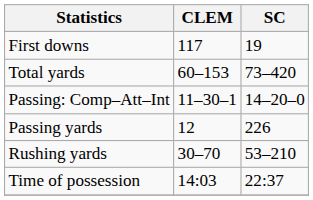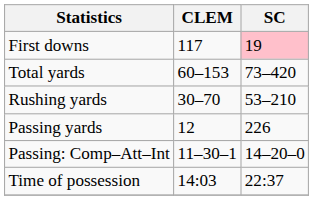(253, 45) no background -> (253, 45) pink background
rows swapped: (58, 153) <-> (89, 99)
